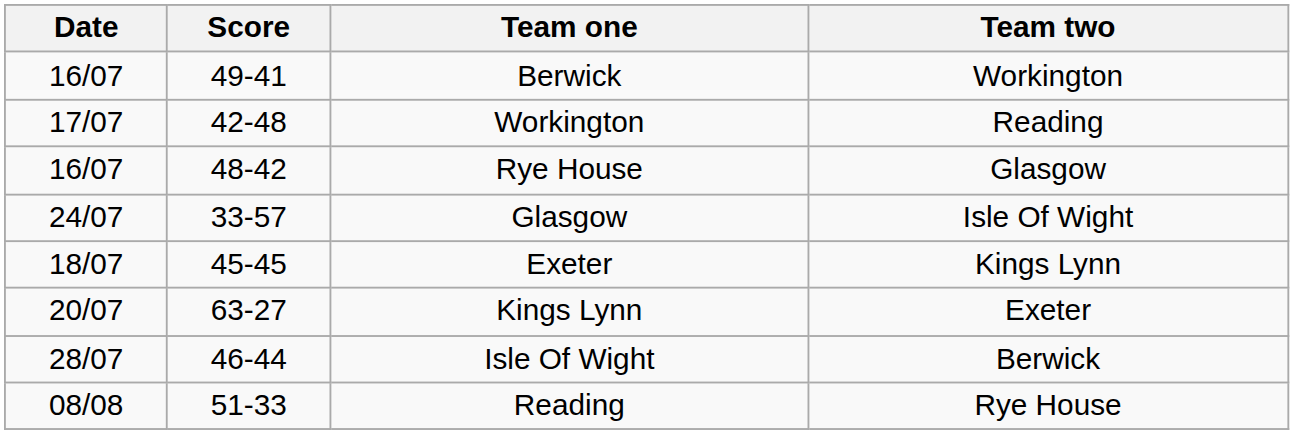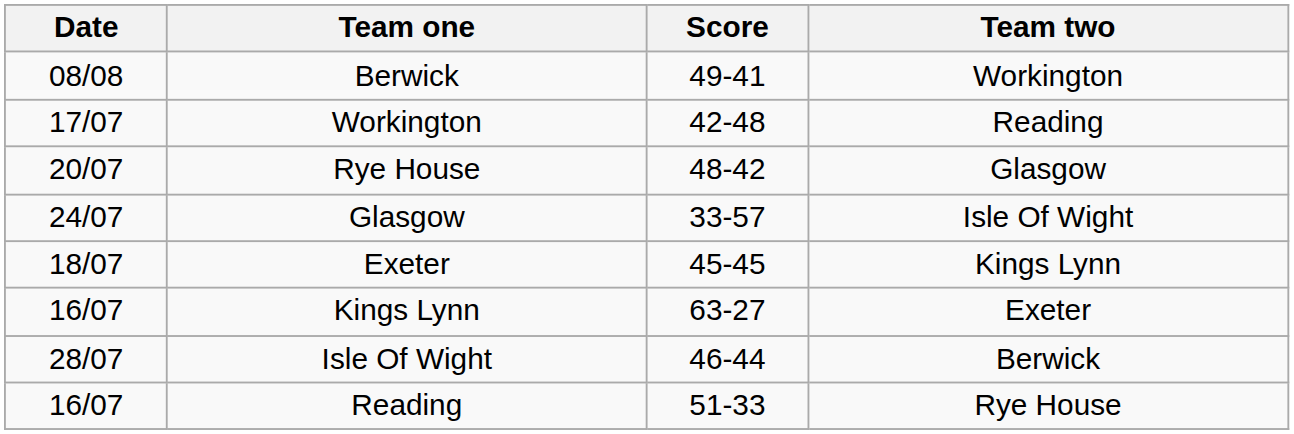columns swapped: (569, 28) <-> (249, 28)
(86, 75) 16/07 -> (86, 75) 08/08
(86, 169) 16/07 -> (86, 169) 20/07
(86, 311) 20/07 -> (86, 311) 16/07
(86, 405) 08/08 -> (86, 405) 16/07
